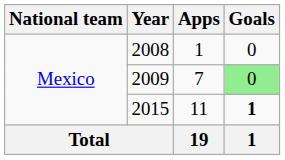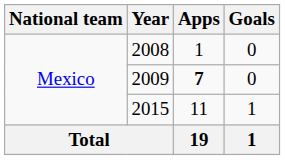(199, 79) normal -> (199, 79) bold
(252, 79) lightgreen background -> (252, 79) no background
(252, 109) bold -> (252, 109) normal
